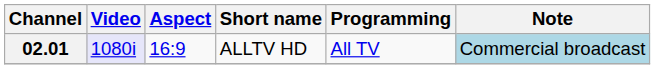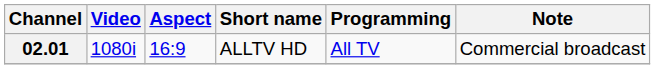(113, 48) lavender background -> (113, 48) no background
(553, 48) lightblue background -> (553, 48) no background
